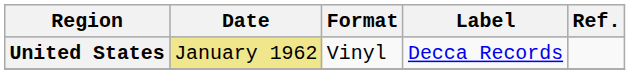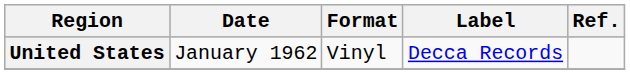(246, 53) khaki background -> (246, 53) no background
